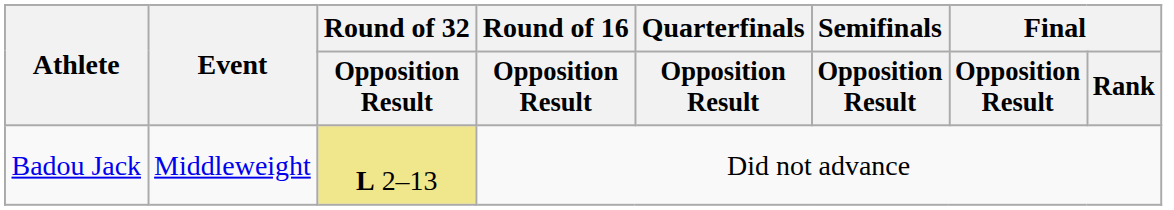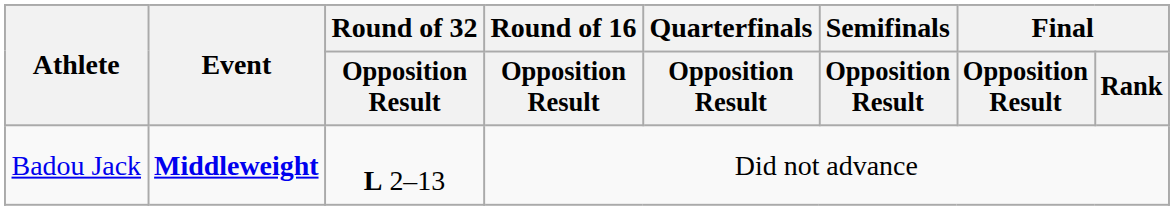(232, 165) normal -> (236, 165) bold
(397, 181) khaki background -> (405, 181) no background
